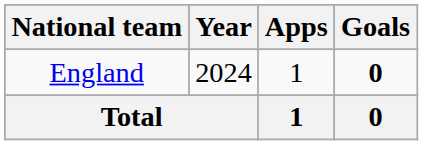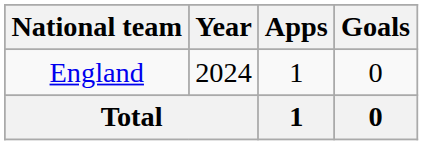(376, 71) bold -> (376, 71) normal
